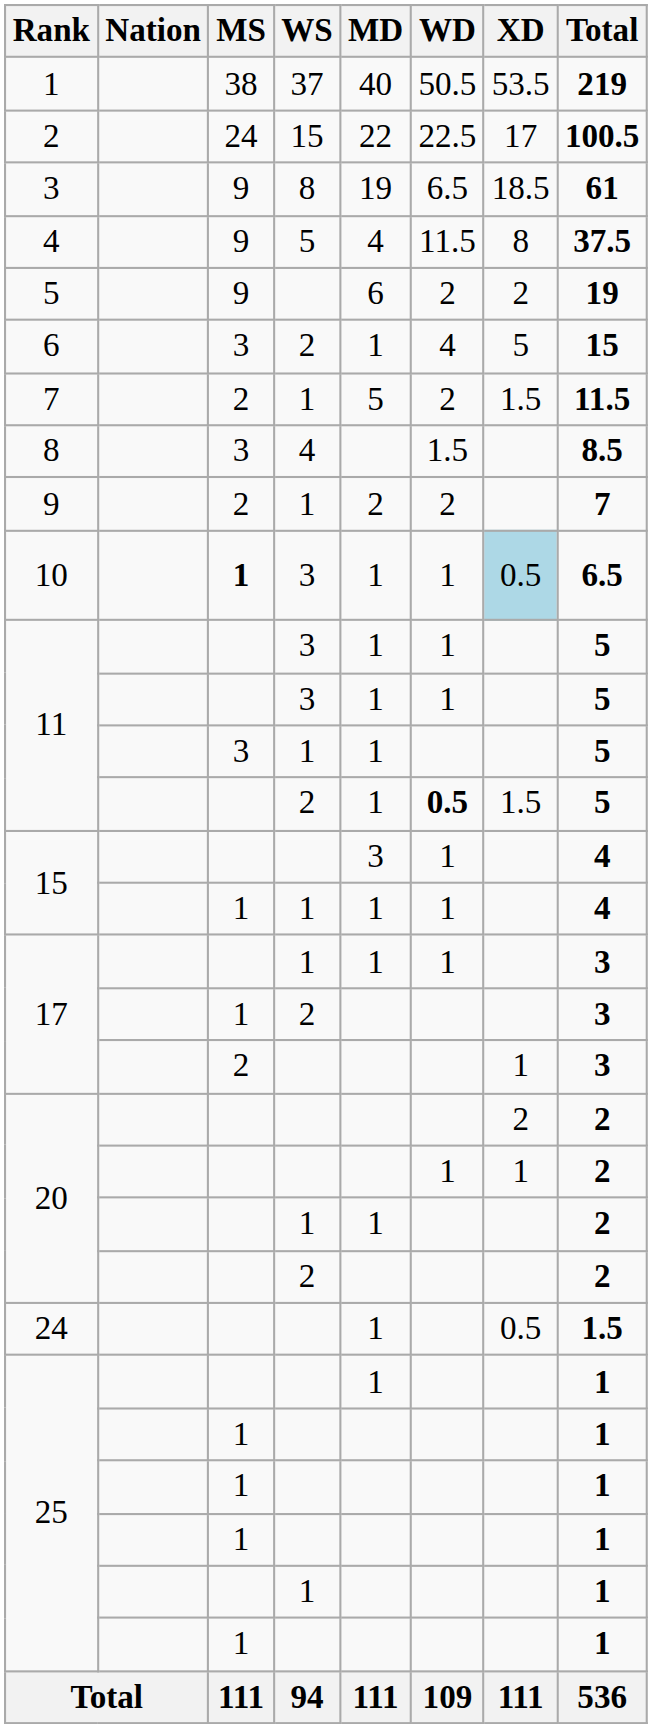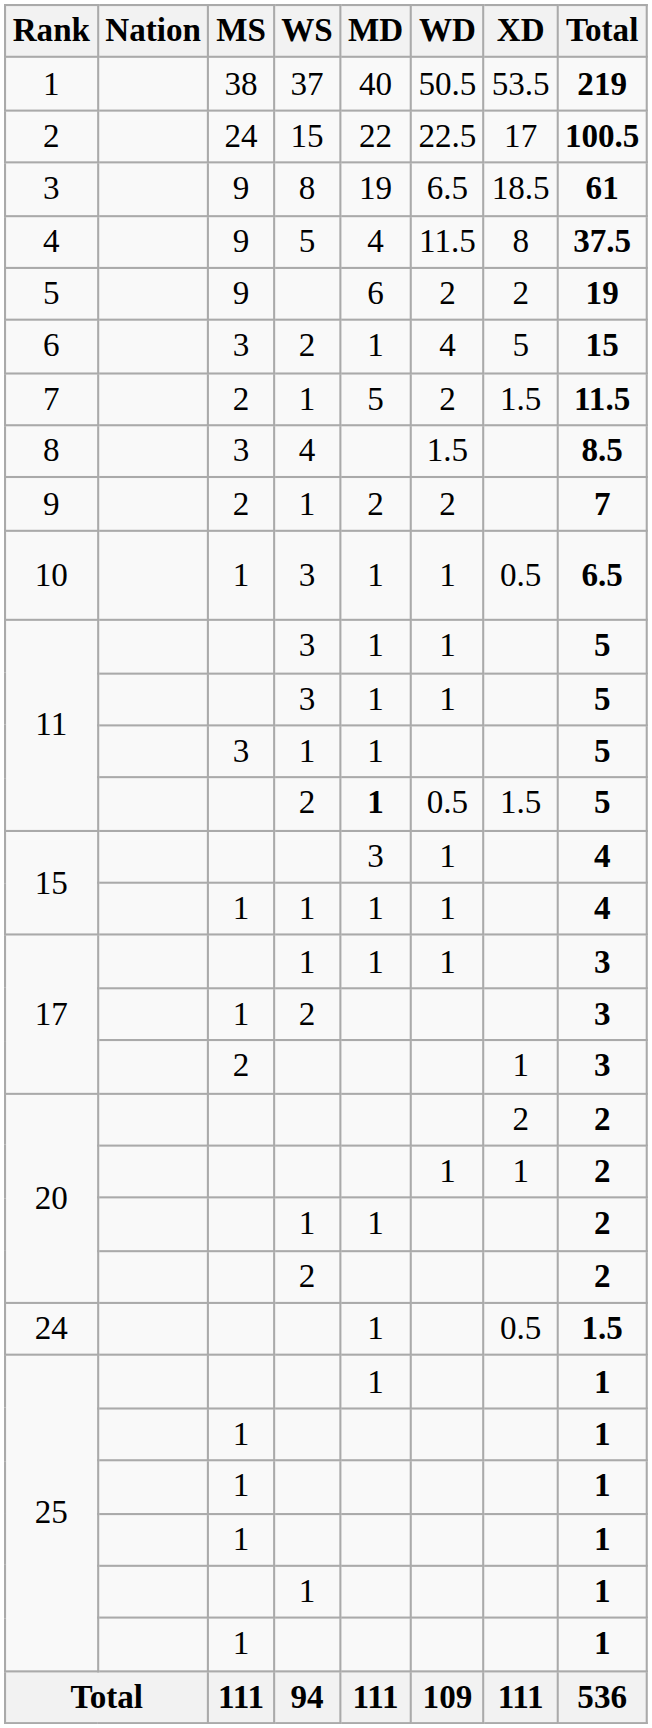(241, 574) bold -> (241, 574) normal
(521, 574) lightblue background -> (521, 574) no background
(376, 803) normal -> (376, 803) bold
(447, 803) bold -> (447, 803) normal
